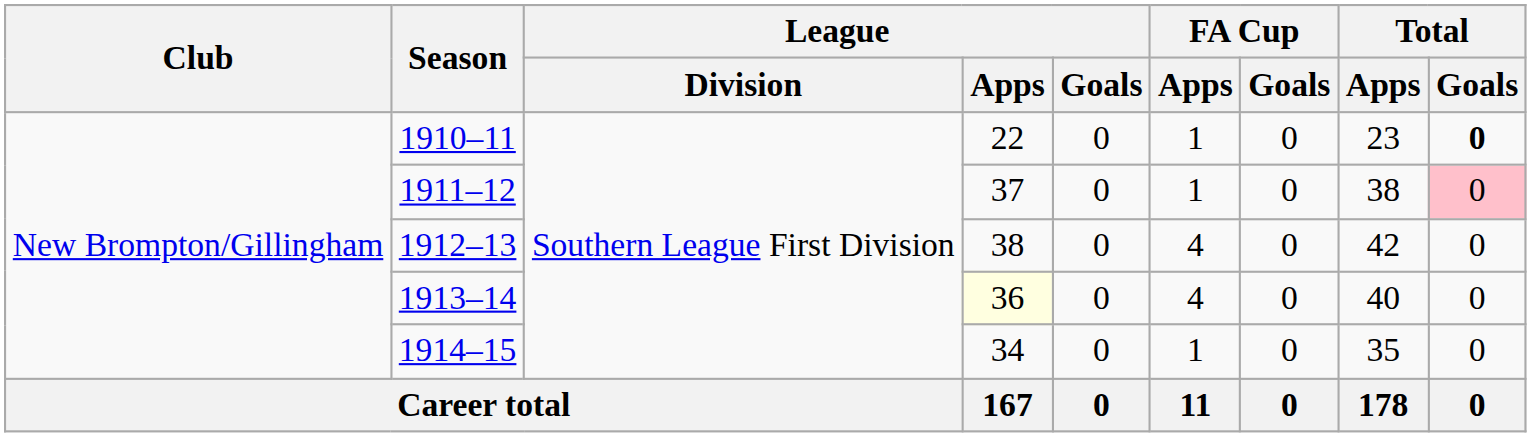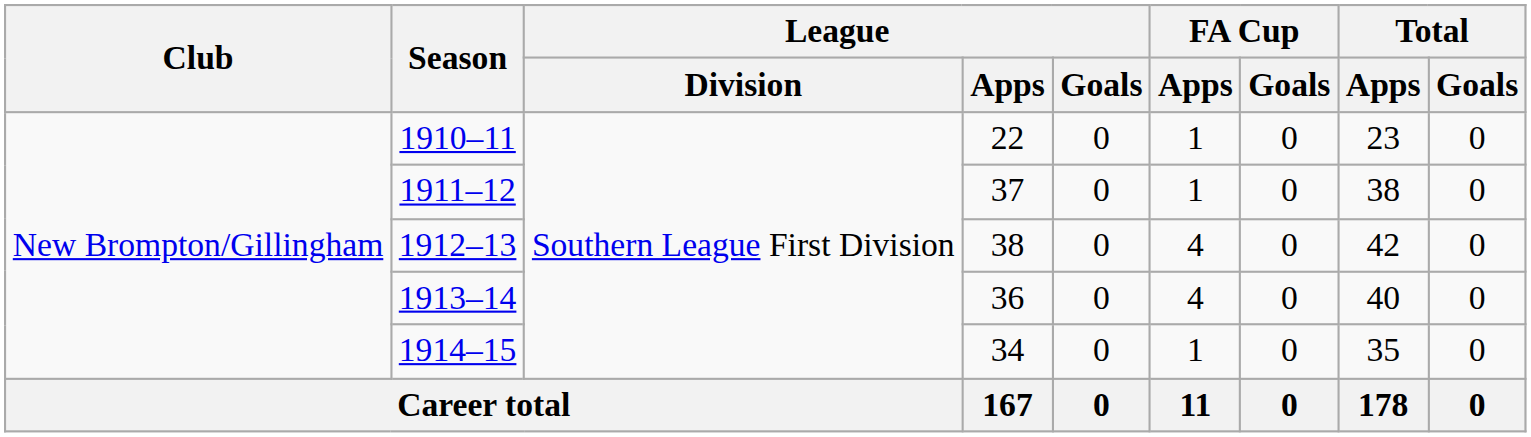(1477, 137) bold -> (1477, 137) normal
(1477, 191) pink background -> (1477, 191) no background
(1008, 297) lightyellow background -> (1008, 297) no background
